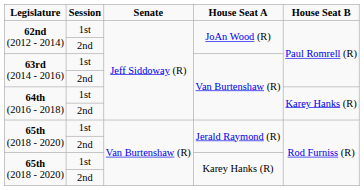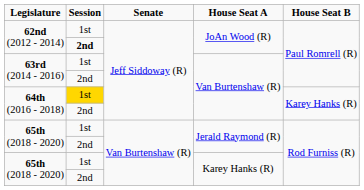(85, 45) normal -> (85, 45) bold
(85, 95) no background -> (85, 95) gold background
